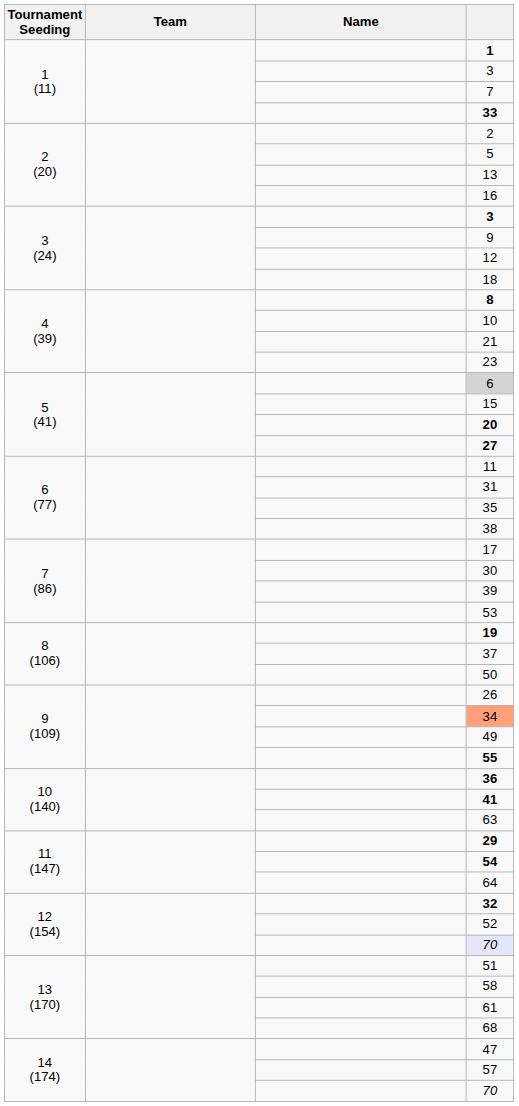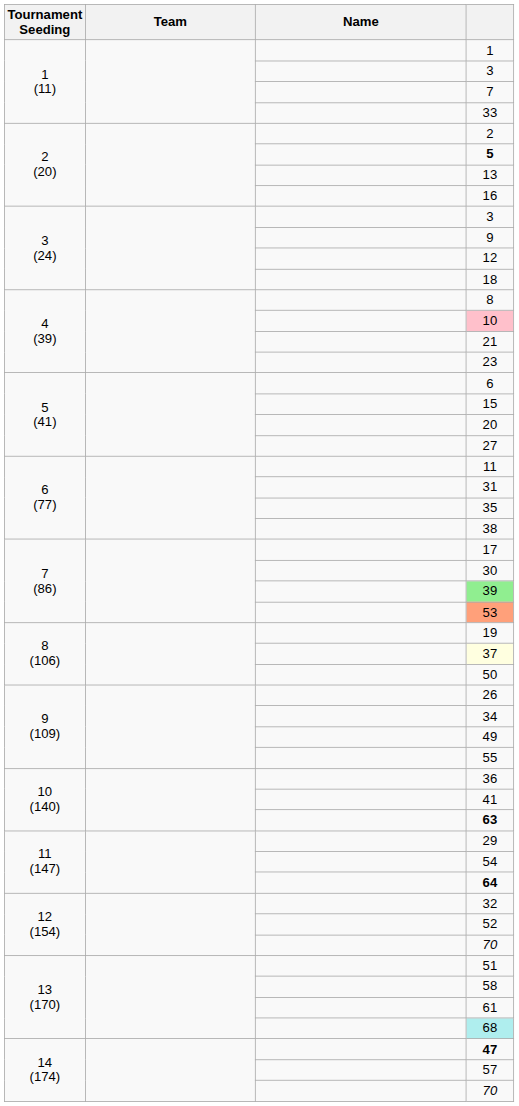(490, 50) bold -> (490, 50) normal
(490, 112) bold -> (490, 112) normal
(490, 154) normal -> (490, 154) bold
(490, 216) bold -> (490, 216) normal
(490, 300) bold -> (490, 300) normal
(490, 320) no background -> (490, 320) pink background
(490, 383) lightgrey background -> (490, 383) no background
(490, 425) bold -> (490, 425) normal
(490, 445) bold -> (490, 445) normal
(490, 591) no background -> (490, 591) lightgreen background
(490, 612) no background -> (490, 612) lightsalmon background
(490, 633) bold -> (490, 633) normal
(490, 653) no background -> (490, 653) lightyellow background
(490, 716) lightsalmon background -> (490, 716) no background
(490, 757) bold -> (490, 757) normal
(490, 778) bold -> (490, 778) normal
(490, 799) bold -> (490, 799) normal
(490, 820) normal -> (490, 820) bold
(490, 841) bold -> (490, 841) normal
(490, 861) bold -> (490, 861) normal
(490, 882) normal -> (490, 882) bold
(490, 903) bold -> (490, 903) normal
(490, 945) lavender background -> (490, 945) no background
(490, 1028) no background -> (490, 1028) paleturquoise background
(490, 1049) normal -> (490, 1049) bold
